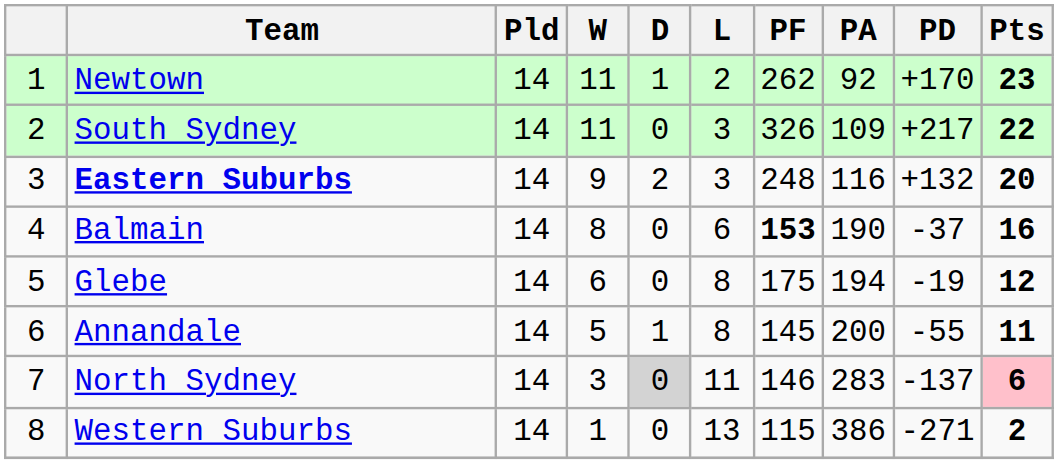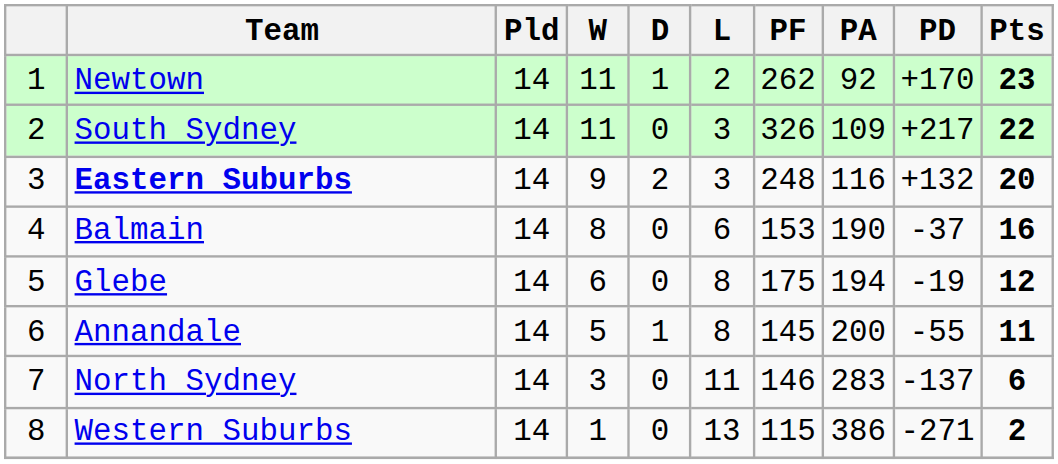(788, 231) bold -> (788, 231) normal
(660, 382) lightgrey background -> (660, 382) no background
(1017, 382) pink background -> (1017, 382) no background
